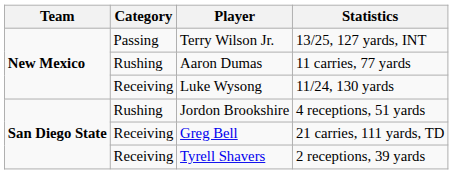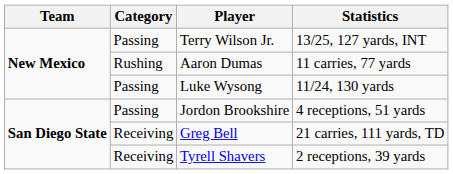(143, 86) Receiving -> (136, 86) Passing
(138, 110) Rushing -> (136, 110) Passing
